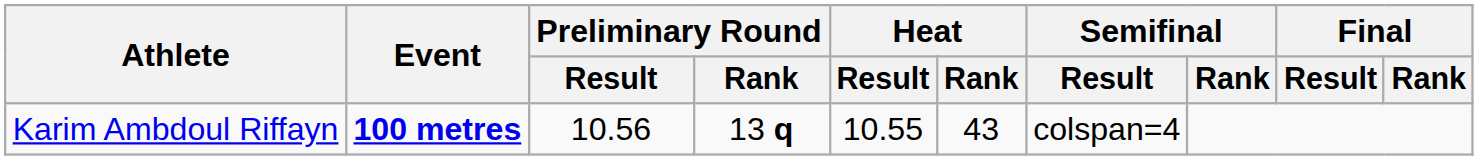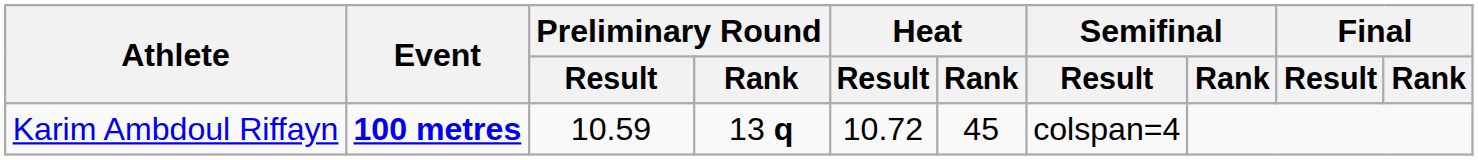(611, 129) 10.56 -> (611, 129) 10.59
(883, 129) 10.55 -> (883, 129) 10.72
(981, 129) 43 -> (981, 129) 45
